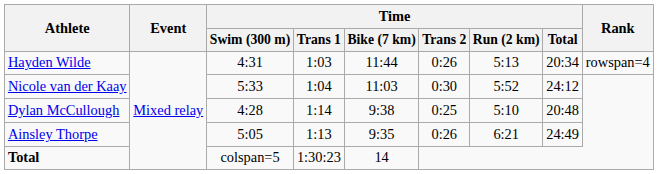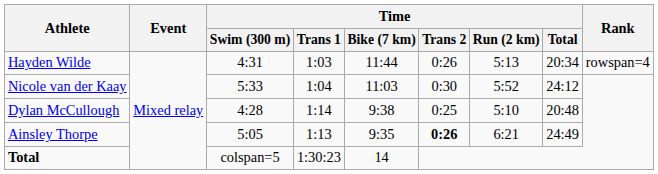(444, 134) normal -> (444, 134) bold
